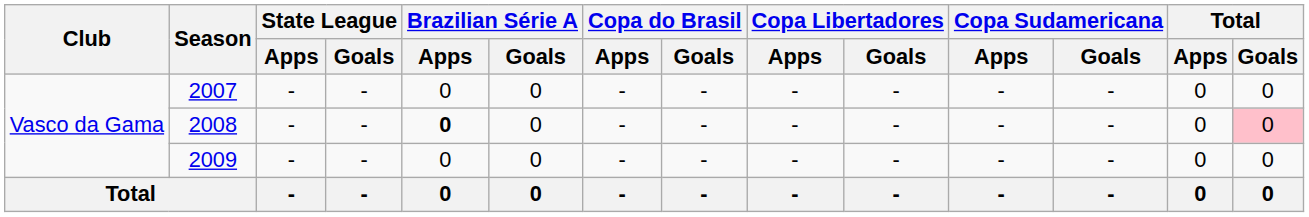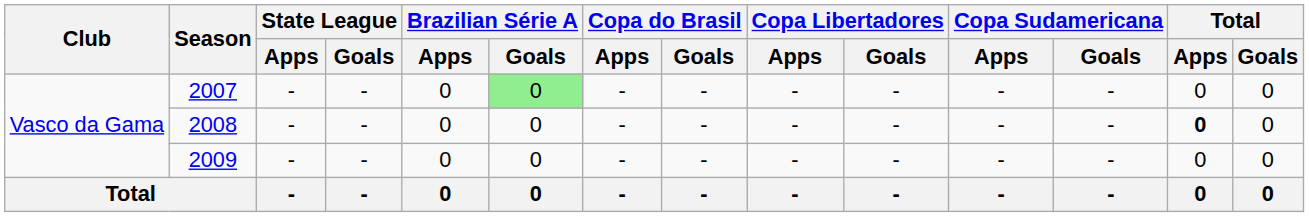(536, 90) no background -> (536, 90) lightgreen background
(445, 125) bold -> (445, 125) normal
(1200, 125) normal -> (1200, 125) bold
(1268, 125) pink background -> (1268, 125) no background
